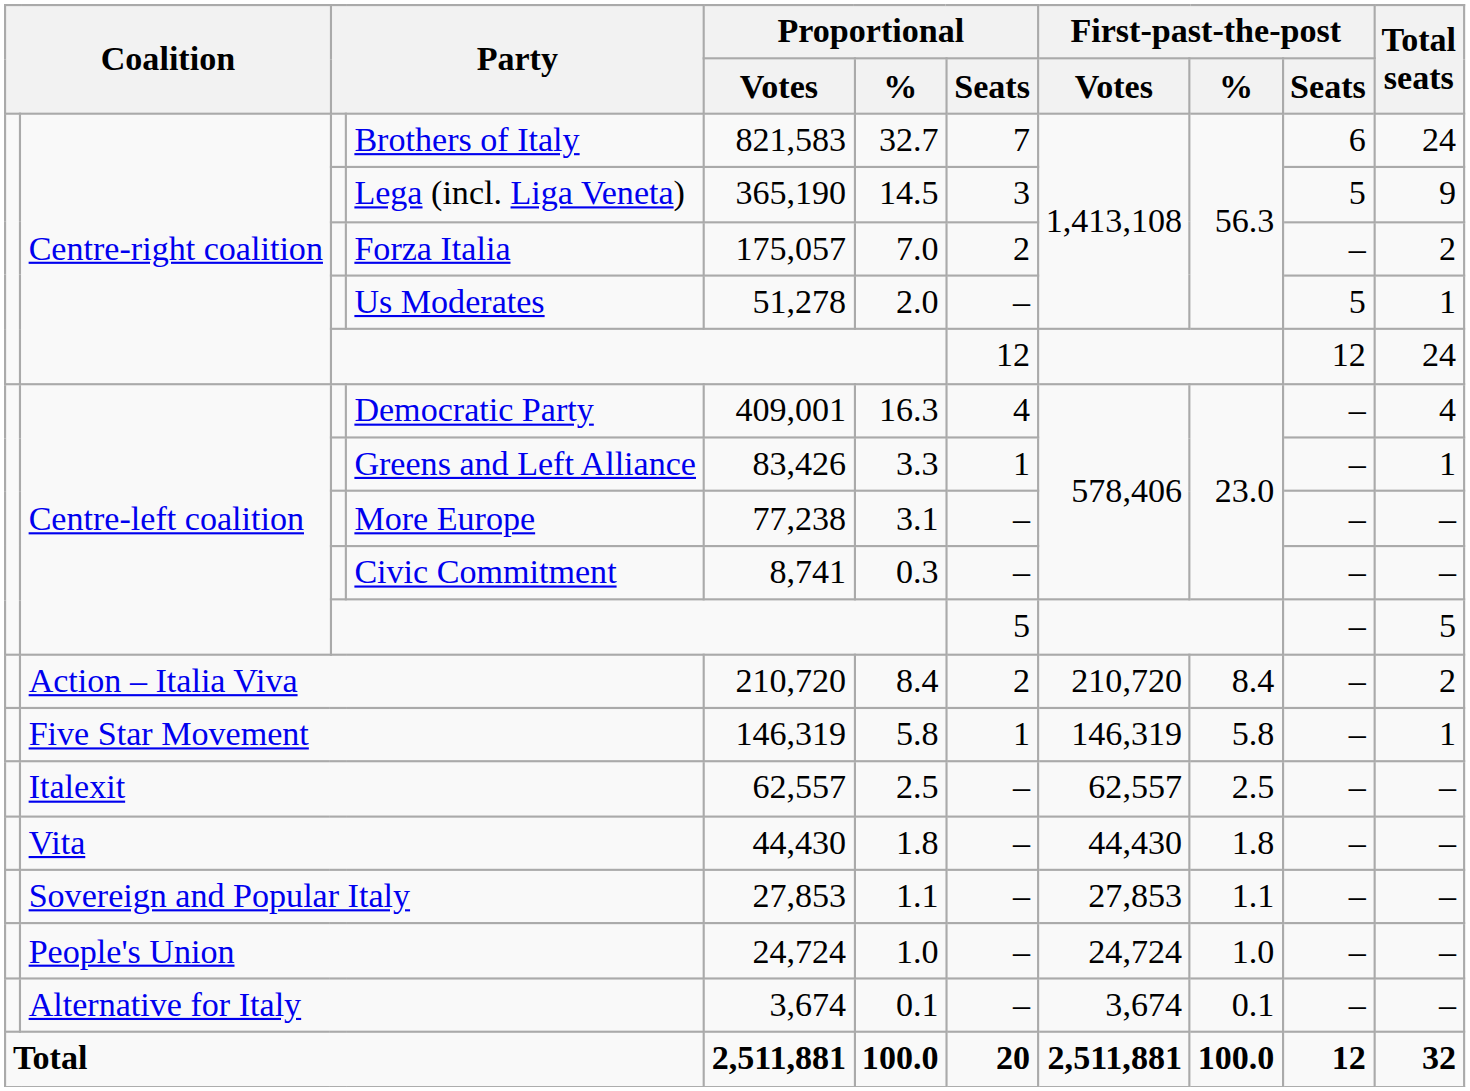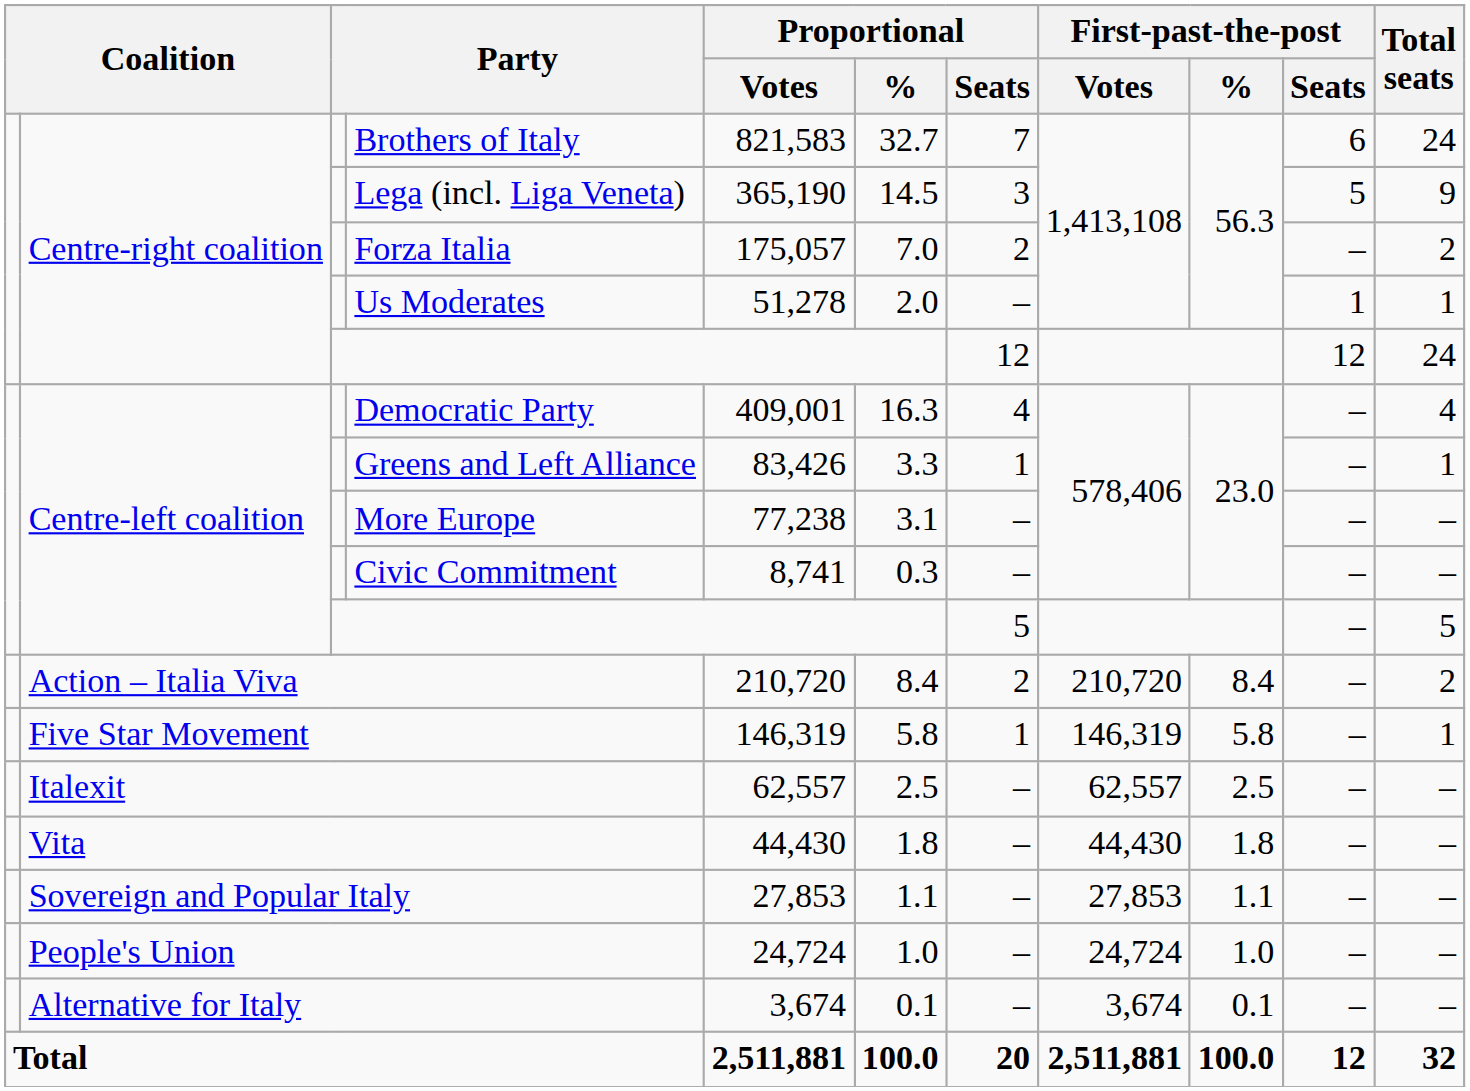(1357, 301) 5 -> (1357, 301) 1
